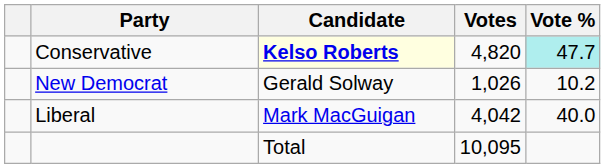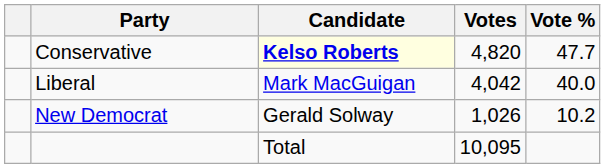(576, 52) paleturquoise background -> (576, 52) no background
rows swapped: (65, 115) <-> (101, 83)
